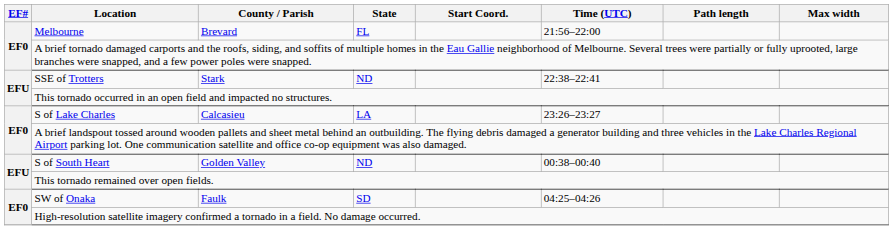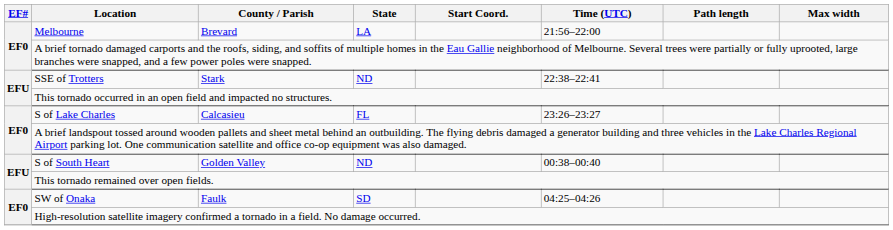(363, 31) FL -> (364, 31) LA
(364, 114) LA -> (363, 114) FL
